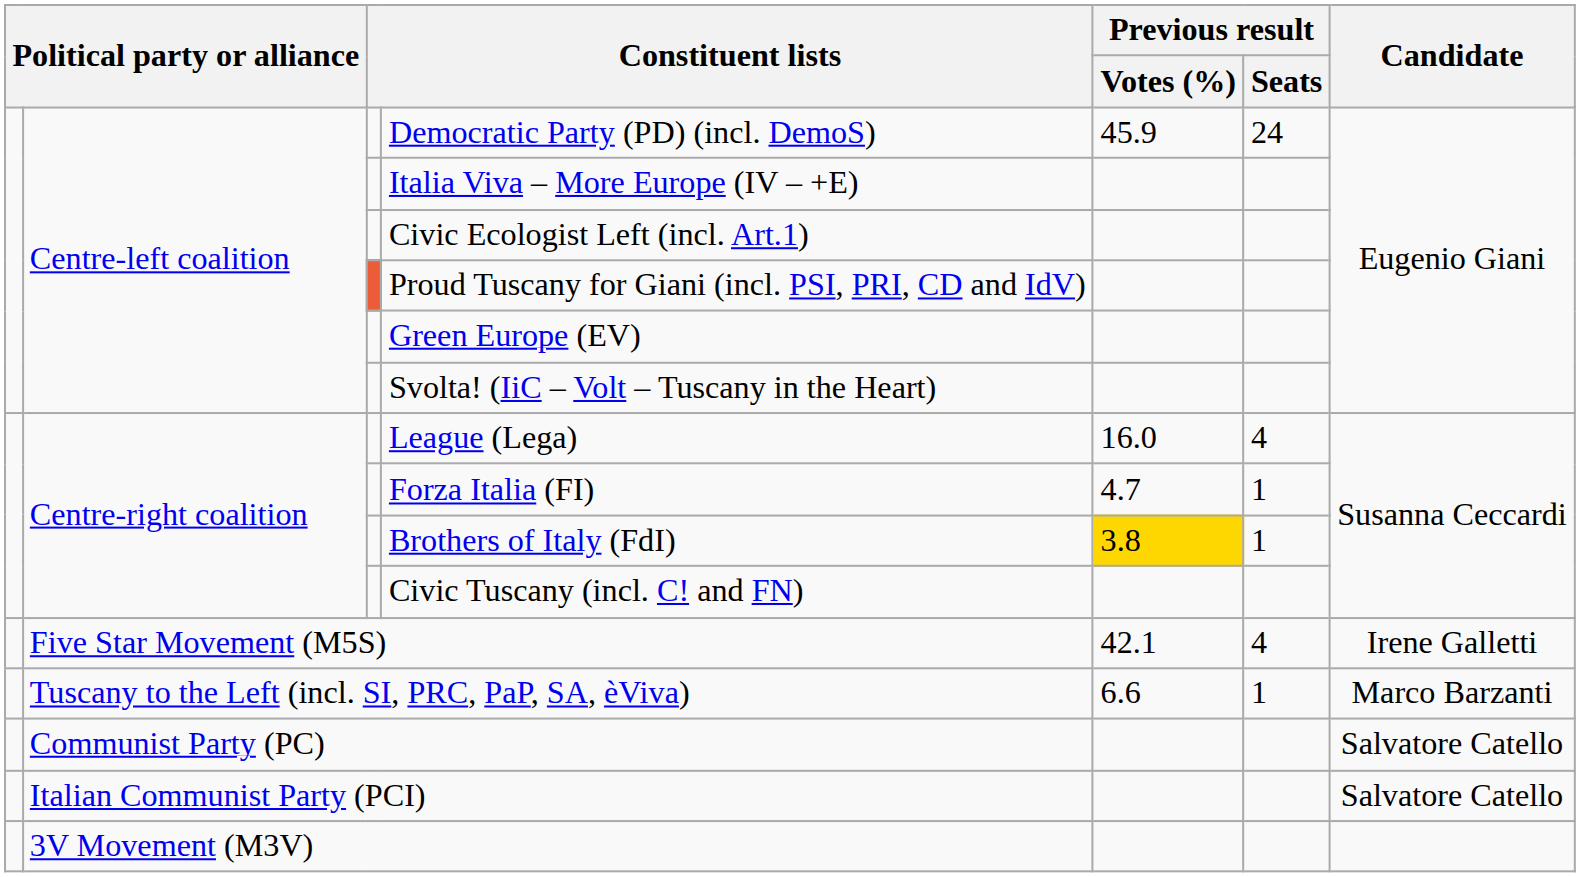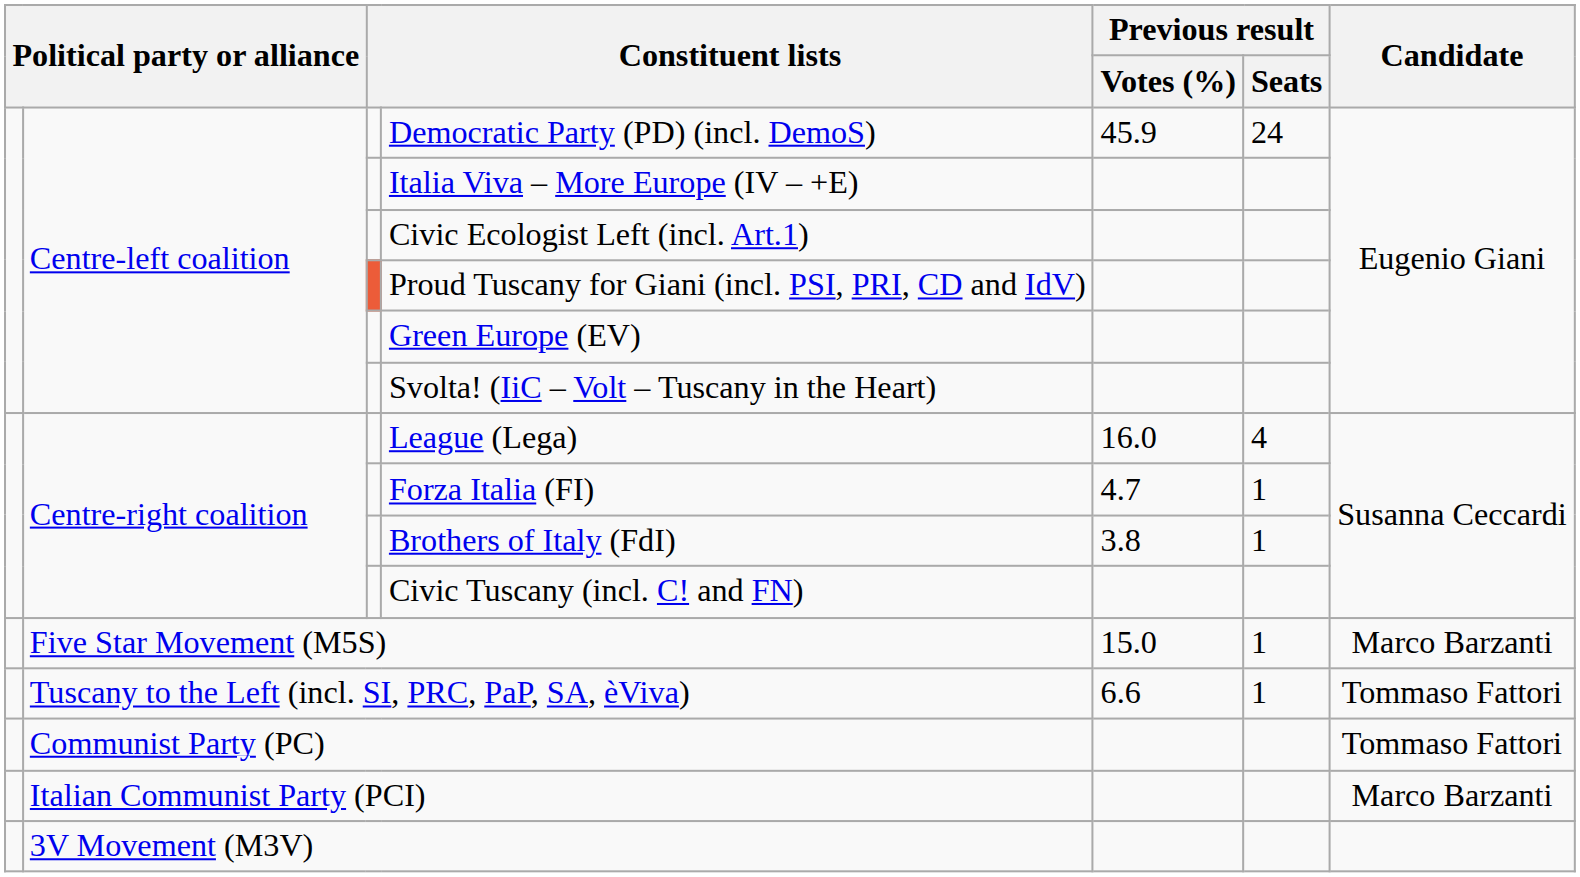(1121, 540) gold background -> (1121, 540) no background
(1129, 642) 42.1 -> (1129, 642) 15.0
(1259, 642) 4 -> (1259, 642) 1
(1452, 642) Irene Galletti -> (1452, 642) Marco Barzanti
(1452, 693) Marco Barzanti -> (1452, 693) Tommaso Fattori
(1452, 744) Salvatore Catello -> (1452, 744) Tommaso Fattori
(1452, 795) Salvatore Catello -> (1452, 795) Marco Barzanti
